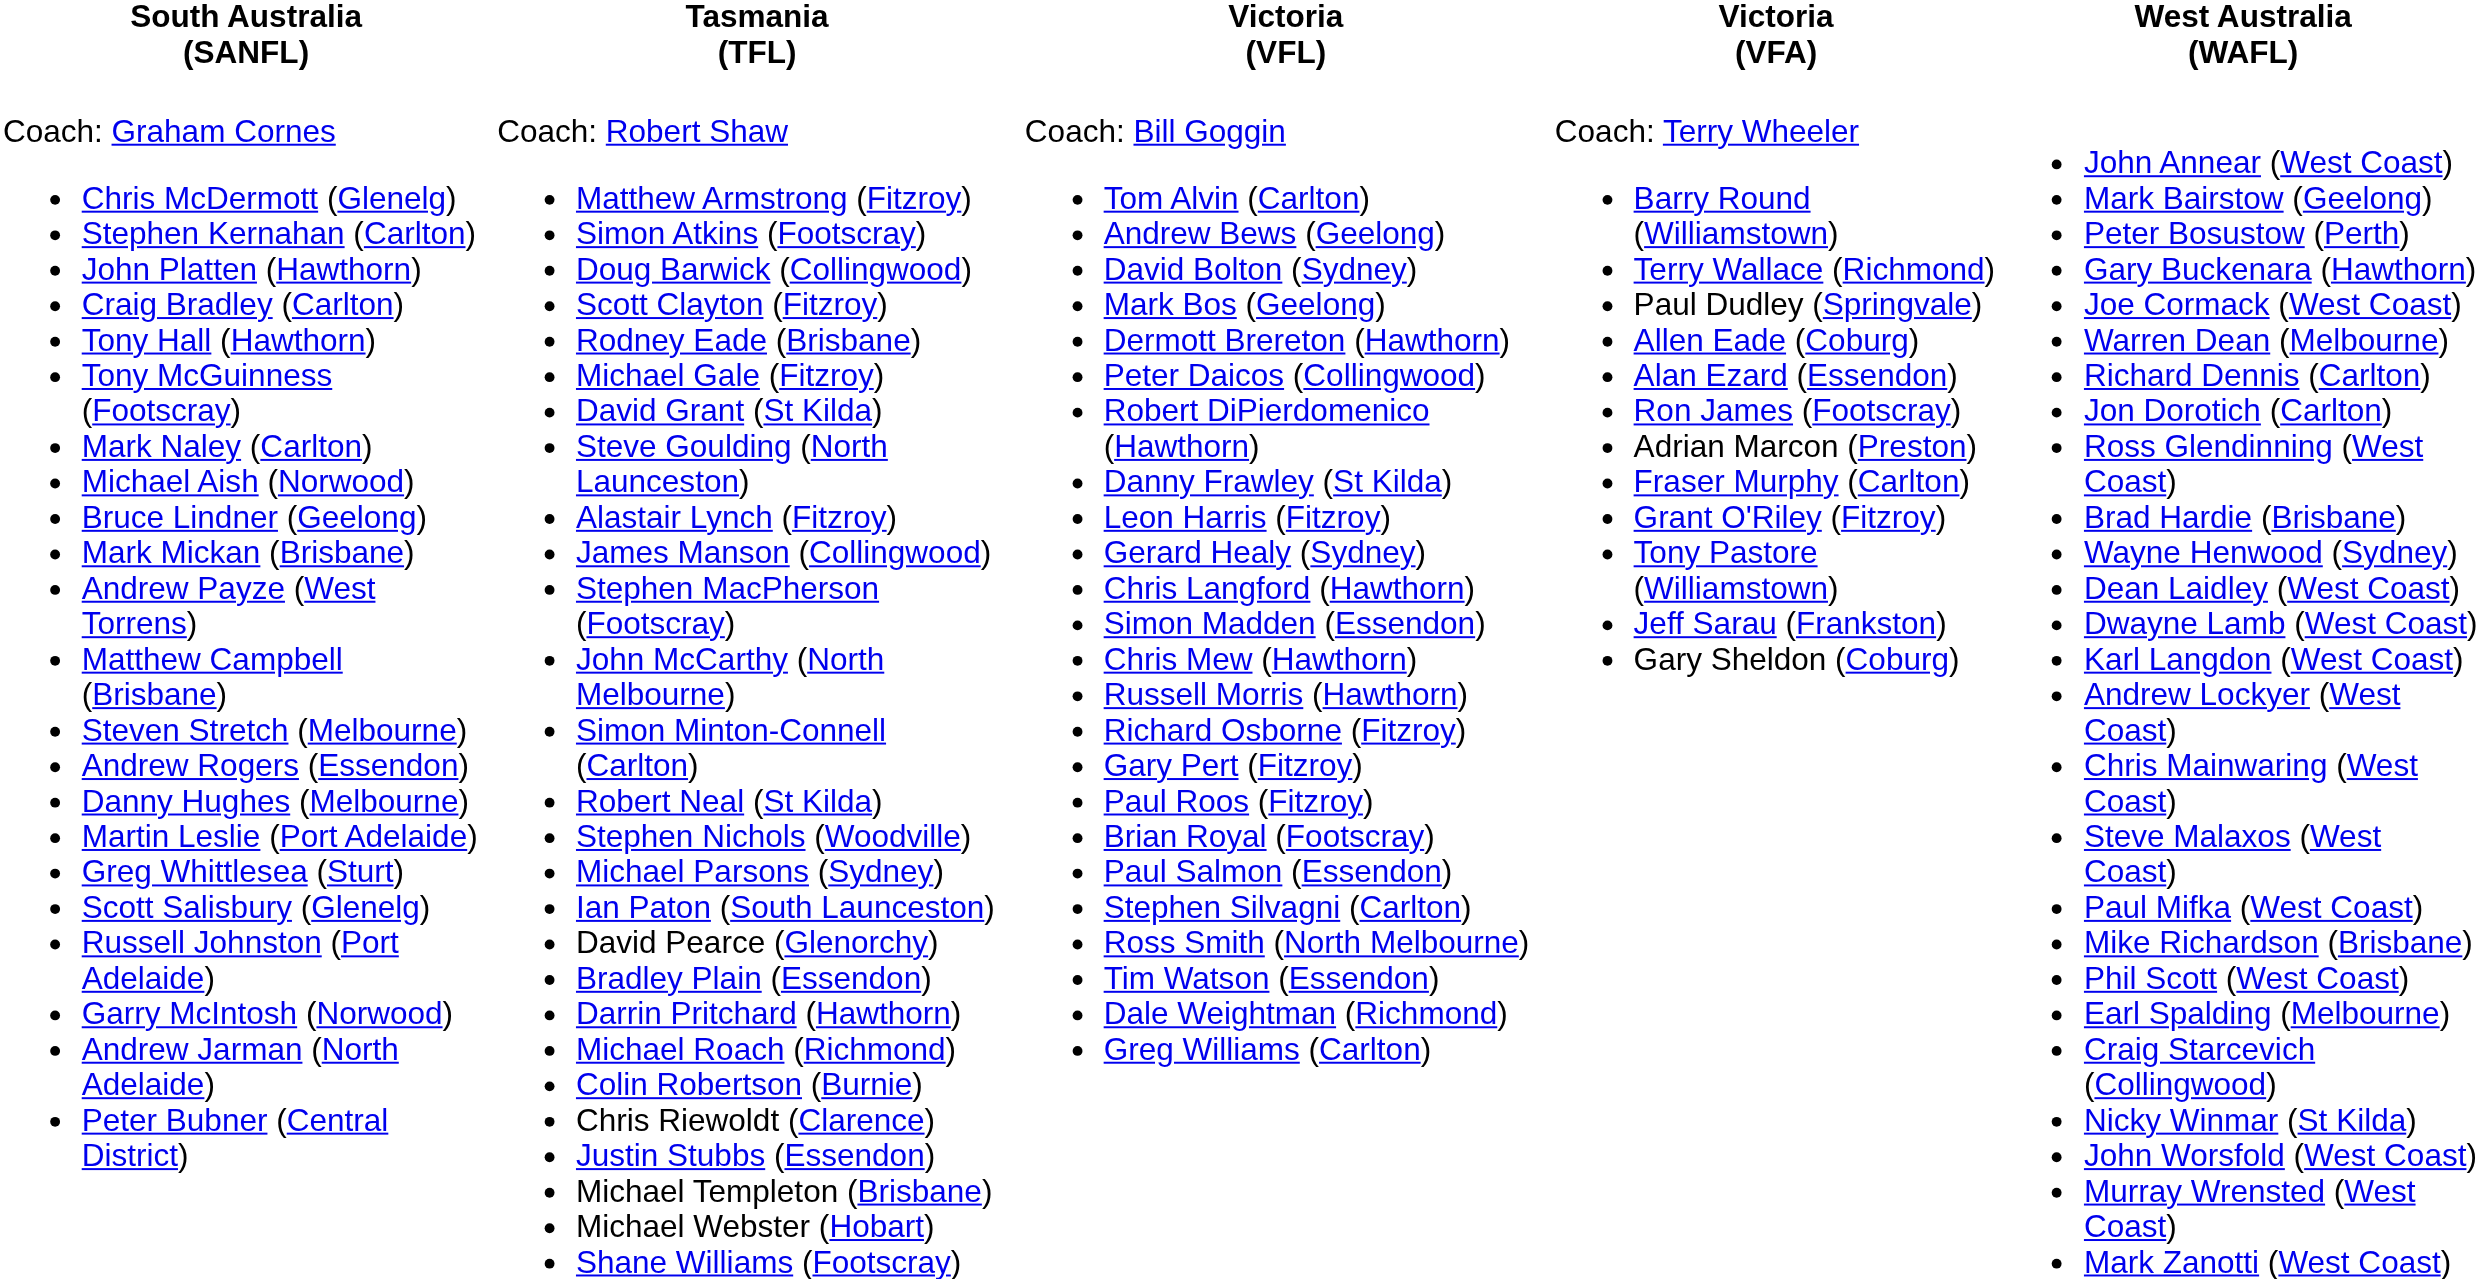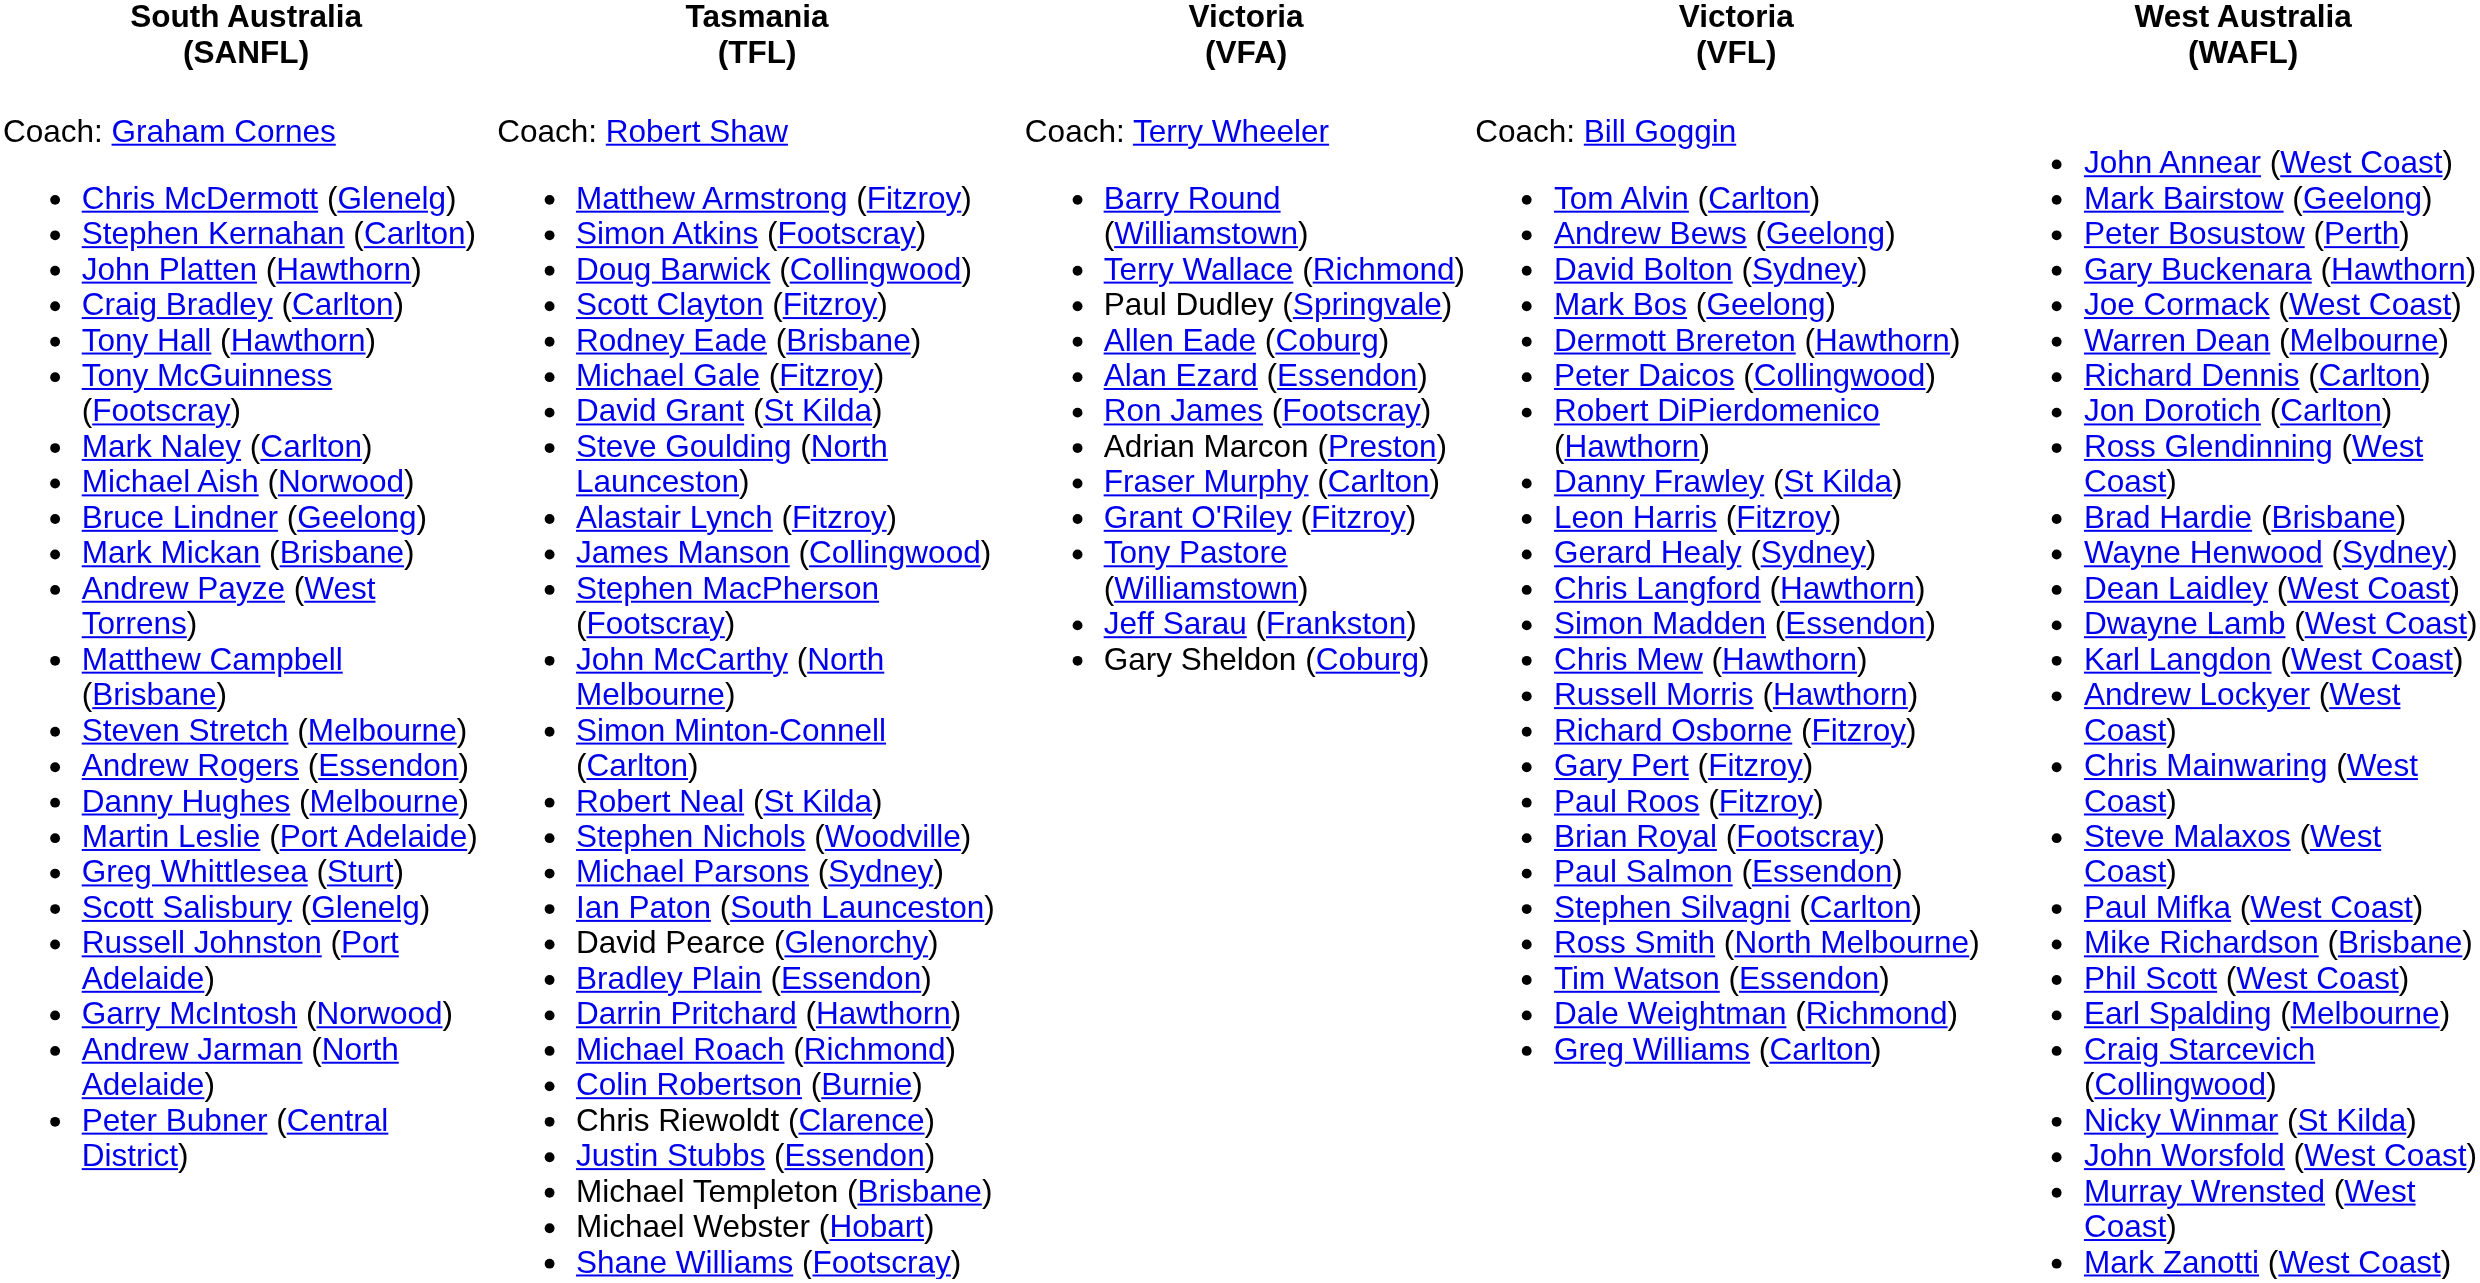columns swapped: (1776, 34) <-> (1286, 34)
